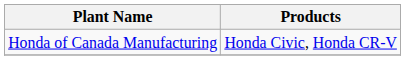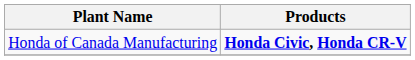(311, 42) normal -> (315, 42) bold
